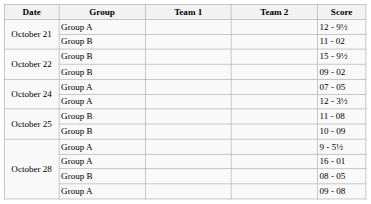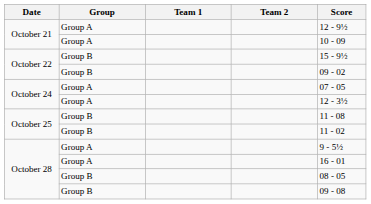(77, 42) Group B -> (77, 42) Group A
(332, 42) 11 - 02 -> (332, 42) 10 - 09
(332, 132) 10 - 09 -> (332, 132) 11 - 02
(77, 191) Group A -> (77, 191) Group B
